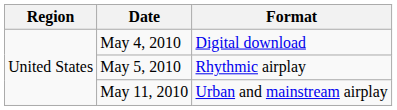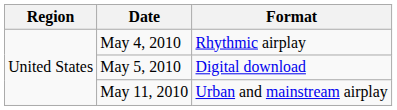(251, 42) Digital download -> (251, 42) Rhythmic airplay
(251, 67) Rhythmic airplay -> (251, 67) Digital download
